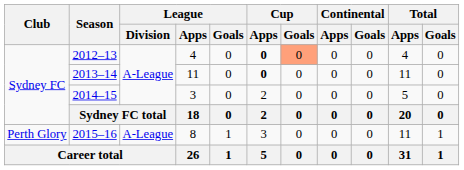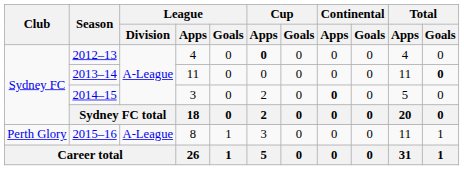(299, 54) lightsalmon background -> (299, 54) no background
(264, 74) bold -> (264, 74) normal
(440, 74) normal -> (440, 74) bold
(334, 94) normal -> (334, 94) bold
